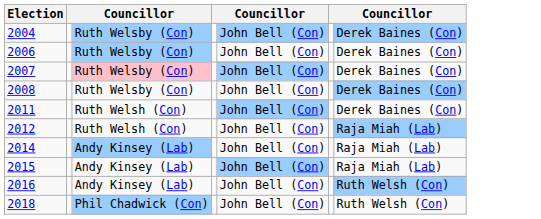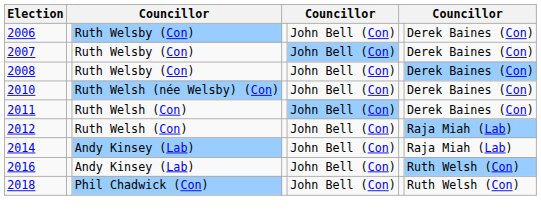- row: (21, 33)
(135, 71) pink background -> (135, 52) no background
+ row: (21, 90)
- row: (21, 167)
